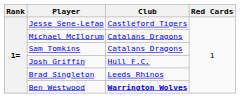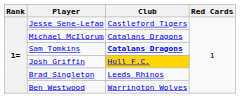(145, 49) normal -> (145, 49) bold
(129, 62) no background -> (129, 62) gold background
(147, 87) bold -> (147, 87) normal
